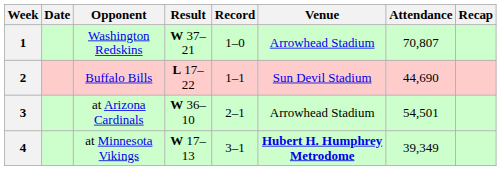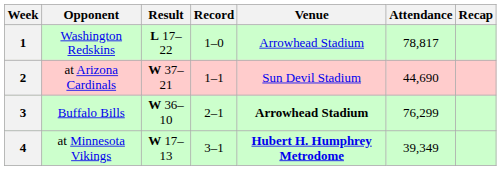- column: (57, 14)
(188, 42) W 37–21 -> (166, 42) L 17–22
(421, 42) 70,807 -> (421, 42) 78,817
(119, 77) Buffalo Bills -> (91, 77) at Arizona Cardinals
(188, 77) L 17–22 -> (166, 77) W 37–21
(119, 112) at Arizona Cardinals -> (91, 112) Buffalo Bills
(322, 112) normal -> (312, 112) bold
(421, 112) 54,501 -> (421, 112) 76,299
